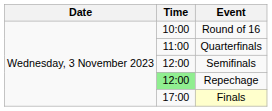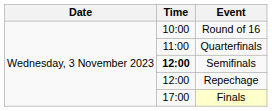(176, 64) normal -> (176, 64) bold
(176, 81) lightgreen background -> (176, 81) no background
